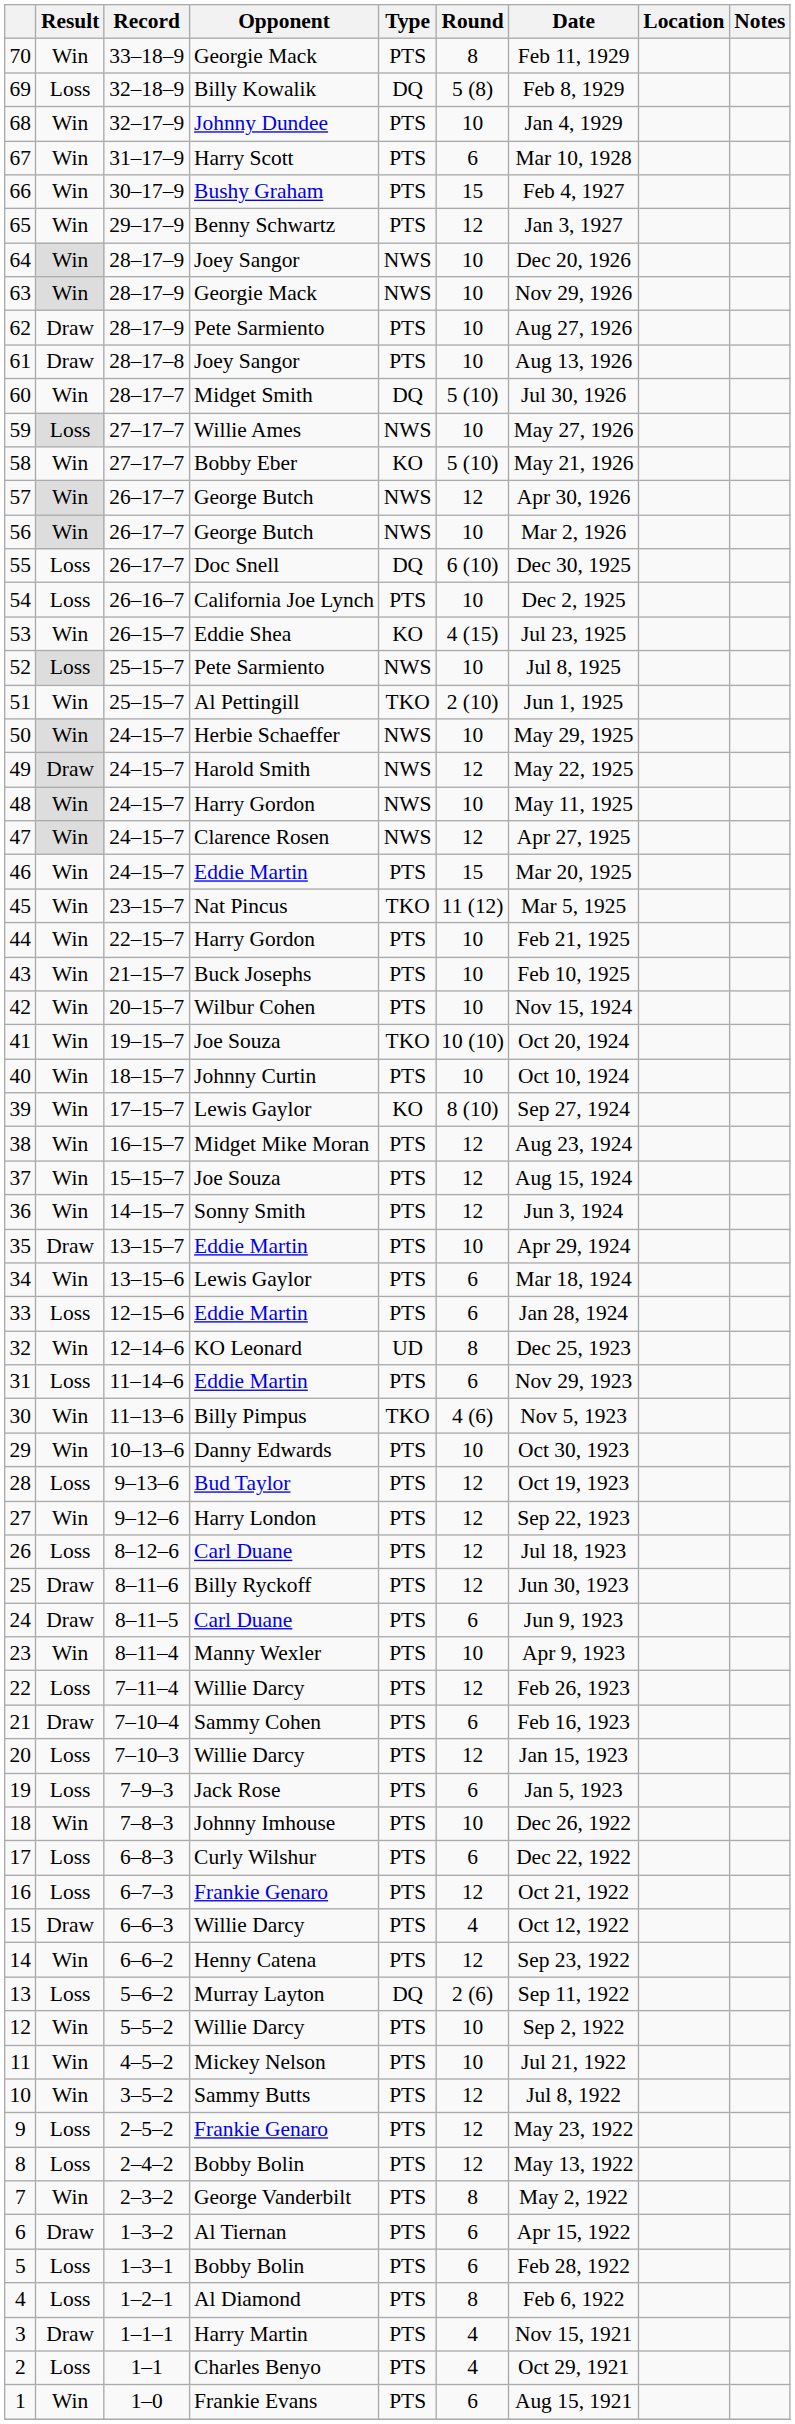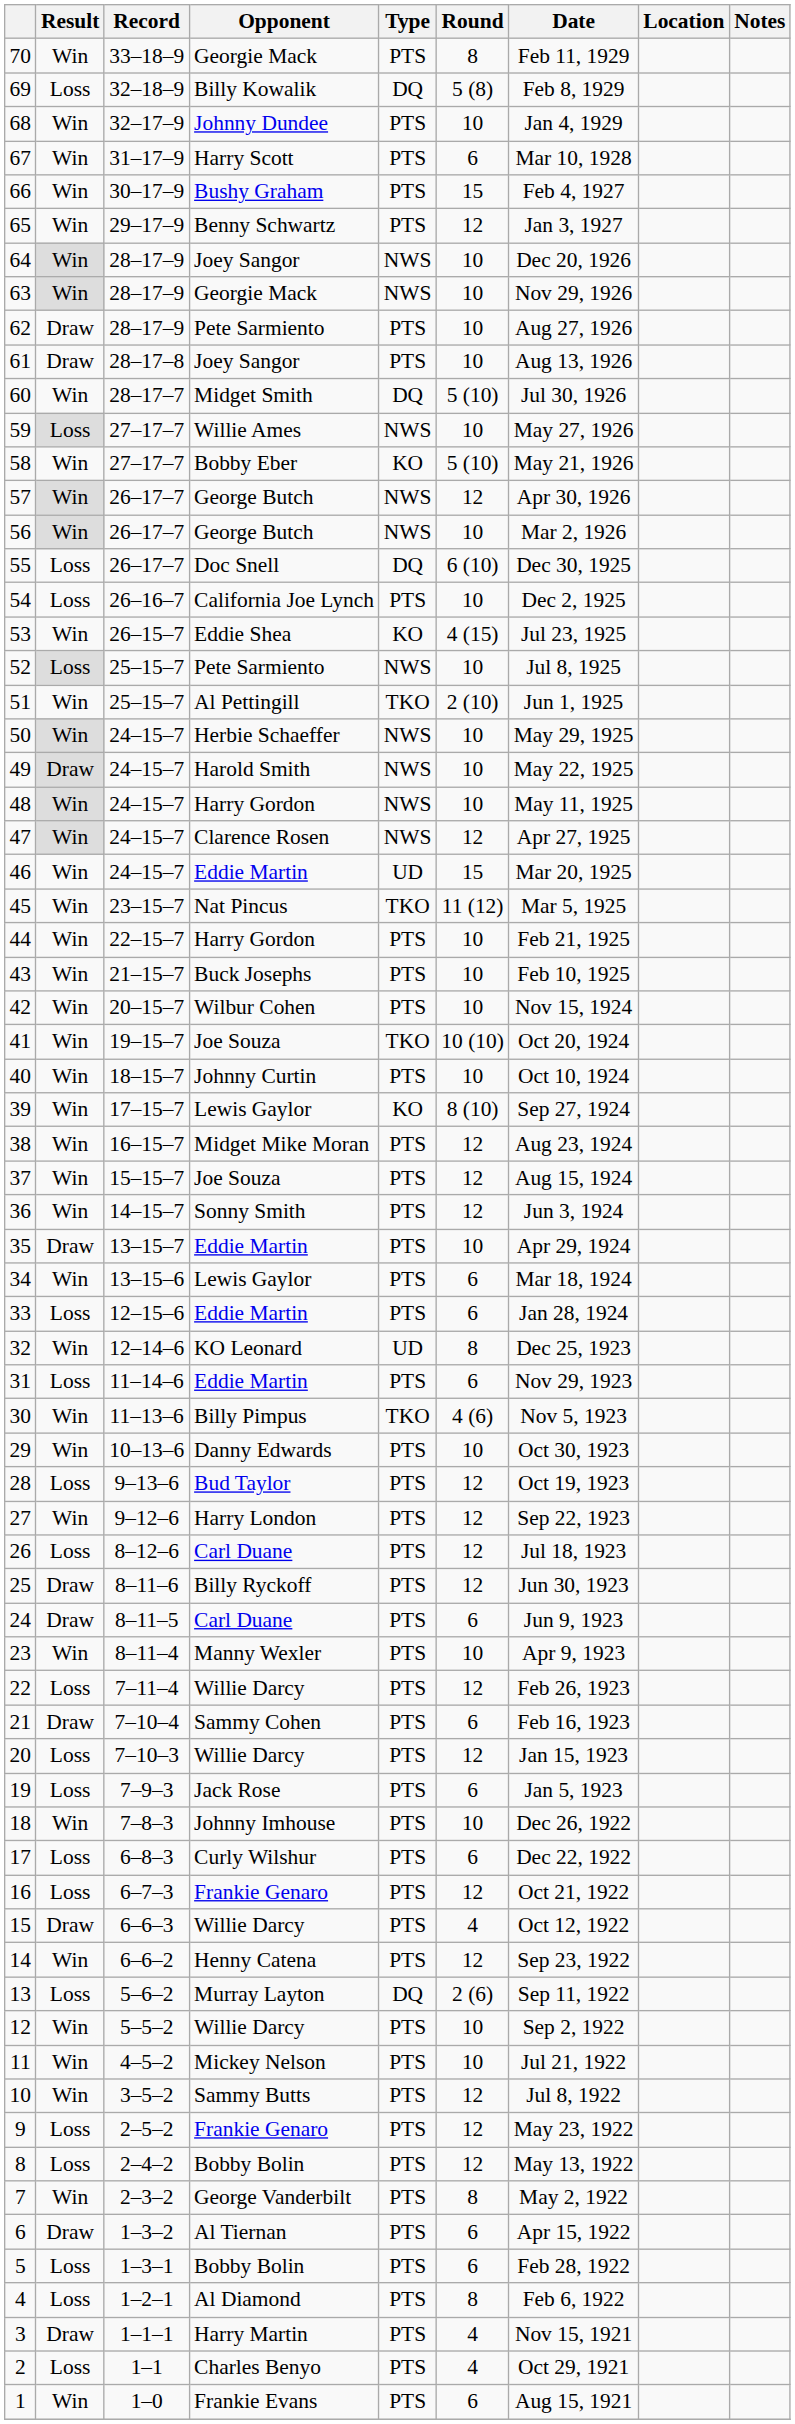(473, 769) 12 -> (473, 769) 10
(408, 871) PTS -> (408, 871) UD
